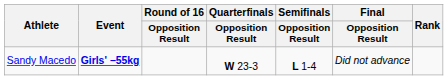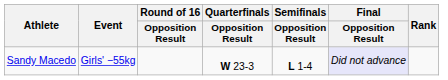(110, 61) bold -> (108, 61) normal
(372, 61) no background -> (369, 61) lavender background
